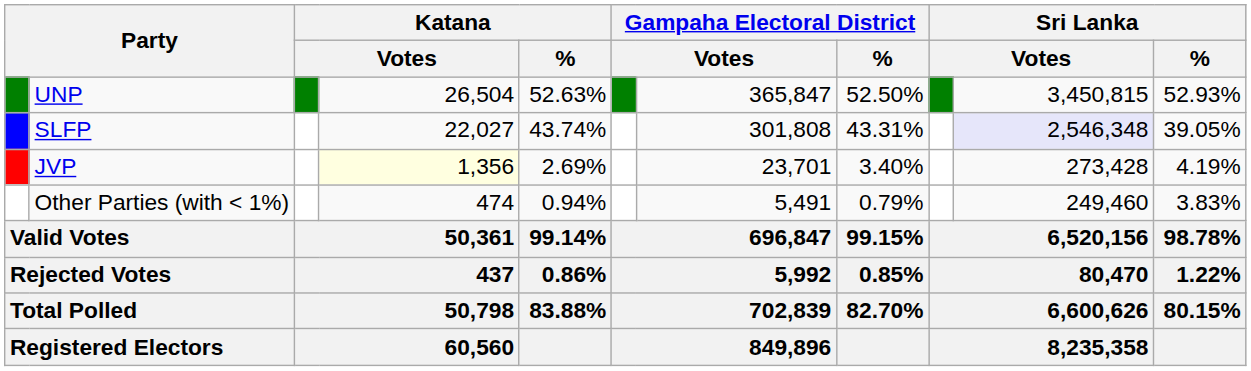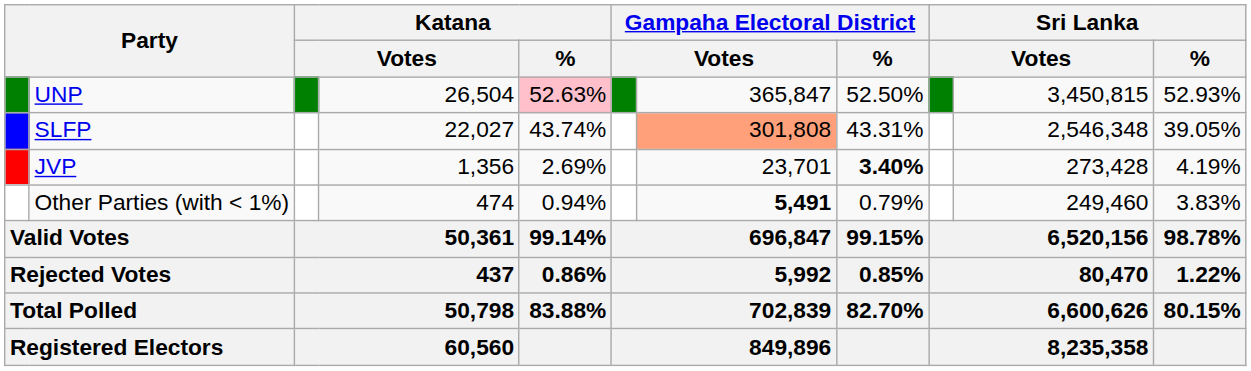(568, 94) no background -> (568, 94) pink background
(790, 130) no background -> (790, 130) lightsalmon background
(1098, 130) lavender background -> (1098, 130) no background
(486, 166) lightyellow background -> (486, 166) no background
(891, 166) normal -> (891, 166) bold
(803, 202) normal -> (803, 202) bold
